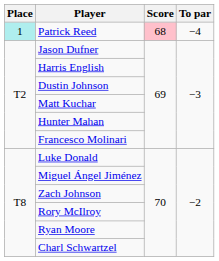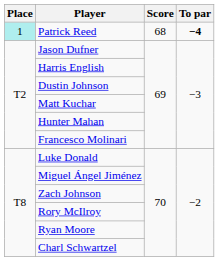(160, 31) pink background -> (160, 31) no background
(195, 31) normal -> (195, 31) bold
